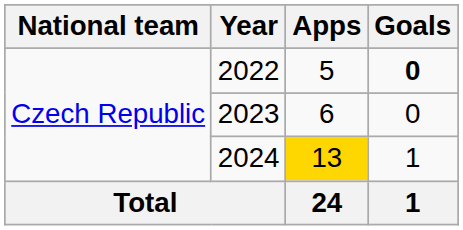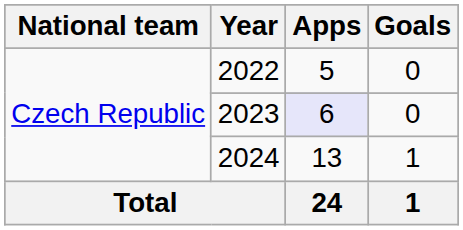(413, 70) bold -> (413, 70) normal
(327, 114) no background -> (327, 114) lavender background
(327, 158) gold background -> (327, 158) no background
